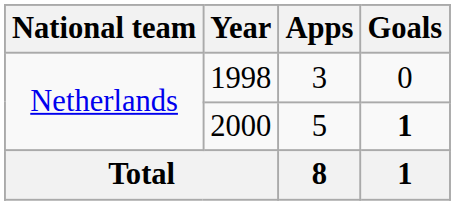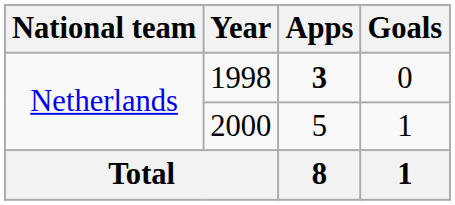(319, 77) normal -> (319, 77) bold
(405, 125) bold -> (405, 125) normal
